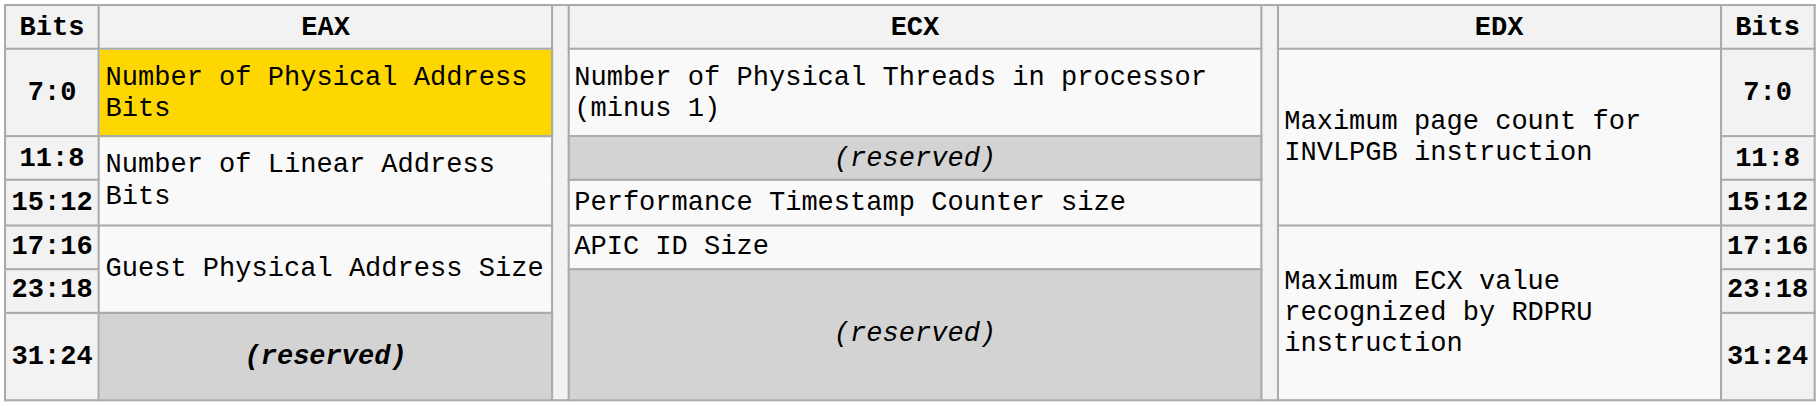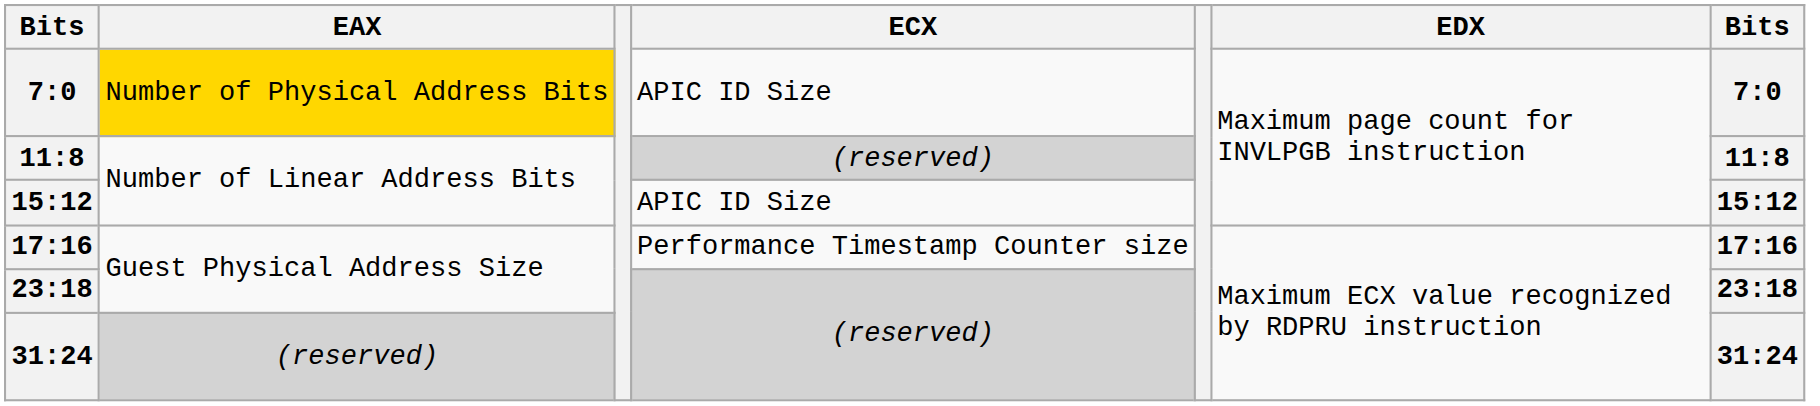(891, 93) Number of Physical Threads in processor (minus 1) -> (734, 93) APIC ID Size
(850, 203) Performance Timestamp Counter size -> (734, 203) APIC ID Size
(672, 247) APIC ID Size -> (913, 247) Performance Timestamp Counter size
(326, 356) bold -> (357, 356) normal
